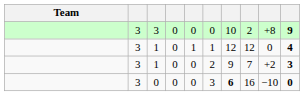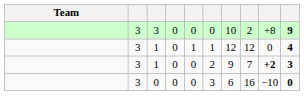(270, 64) normal -> (270, 64) bold
(231, 82) bold -> (231, 82) normal
